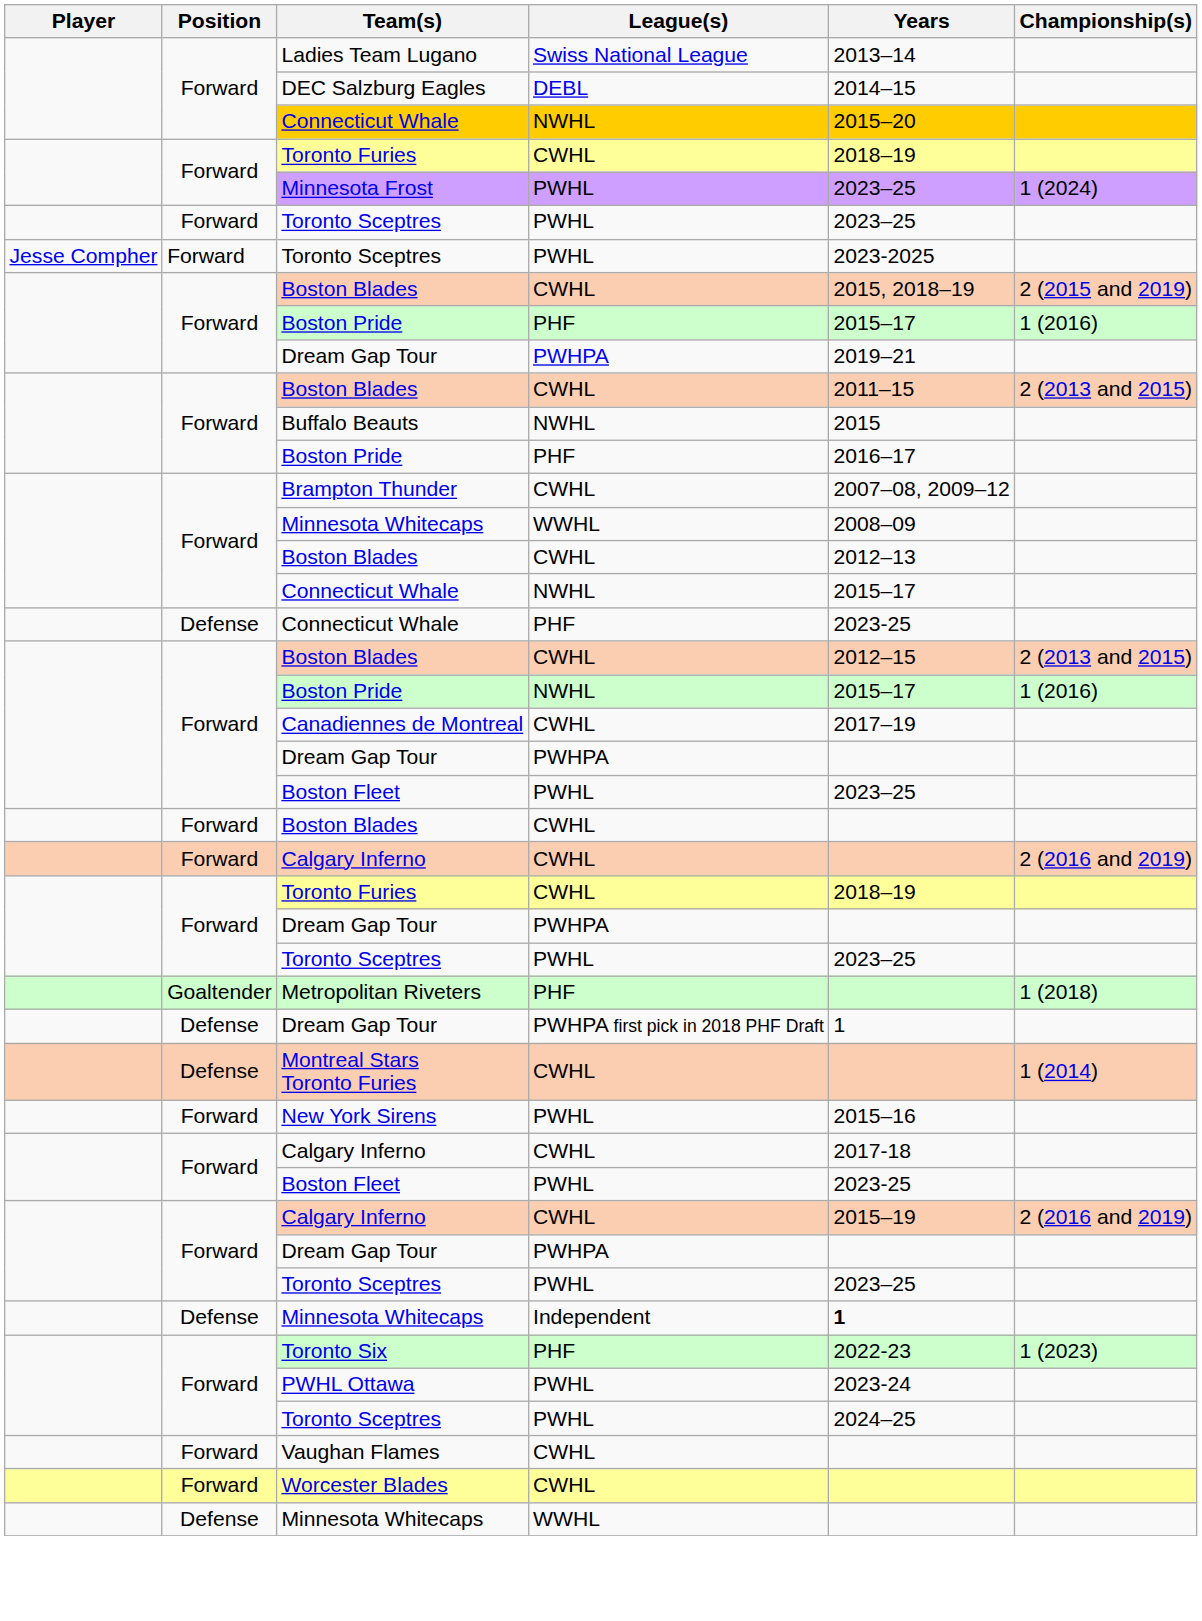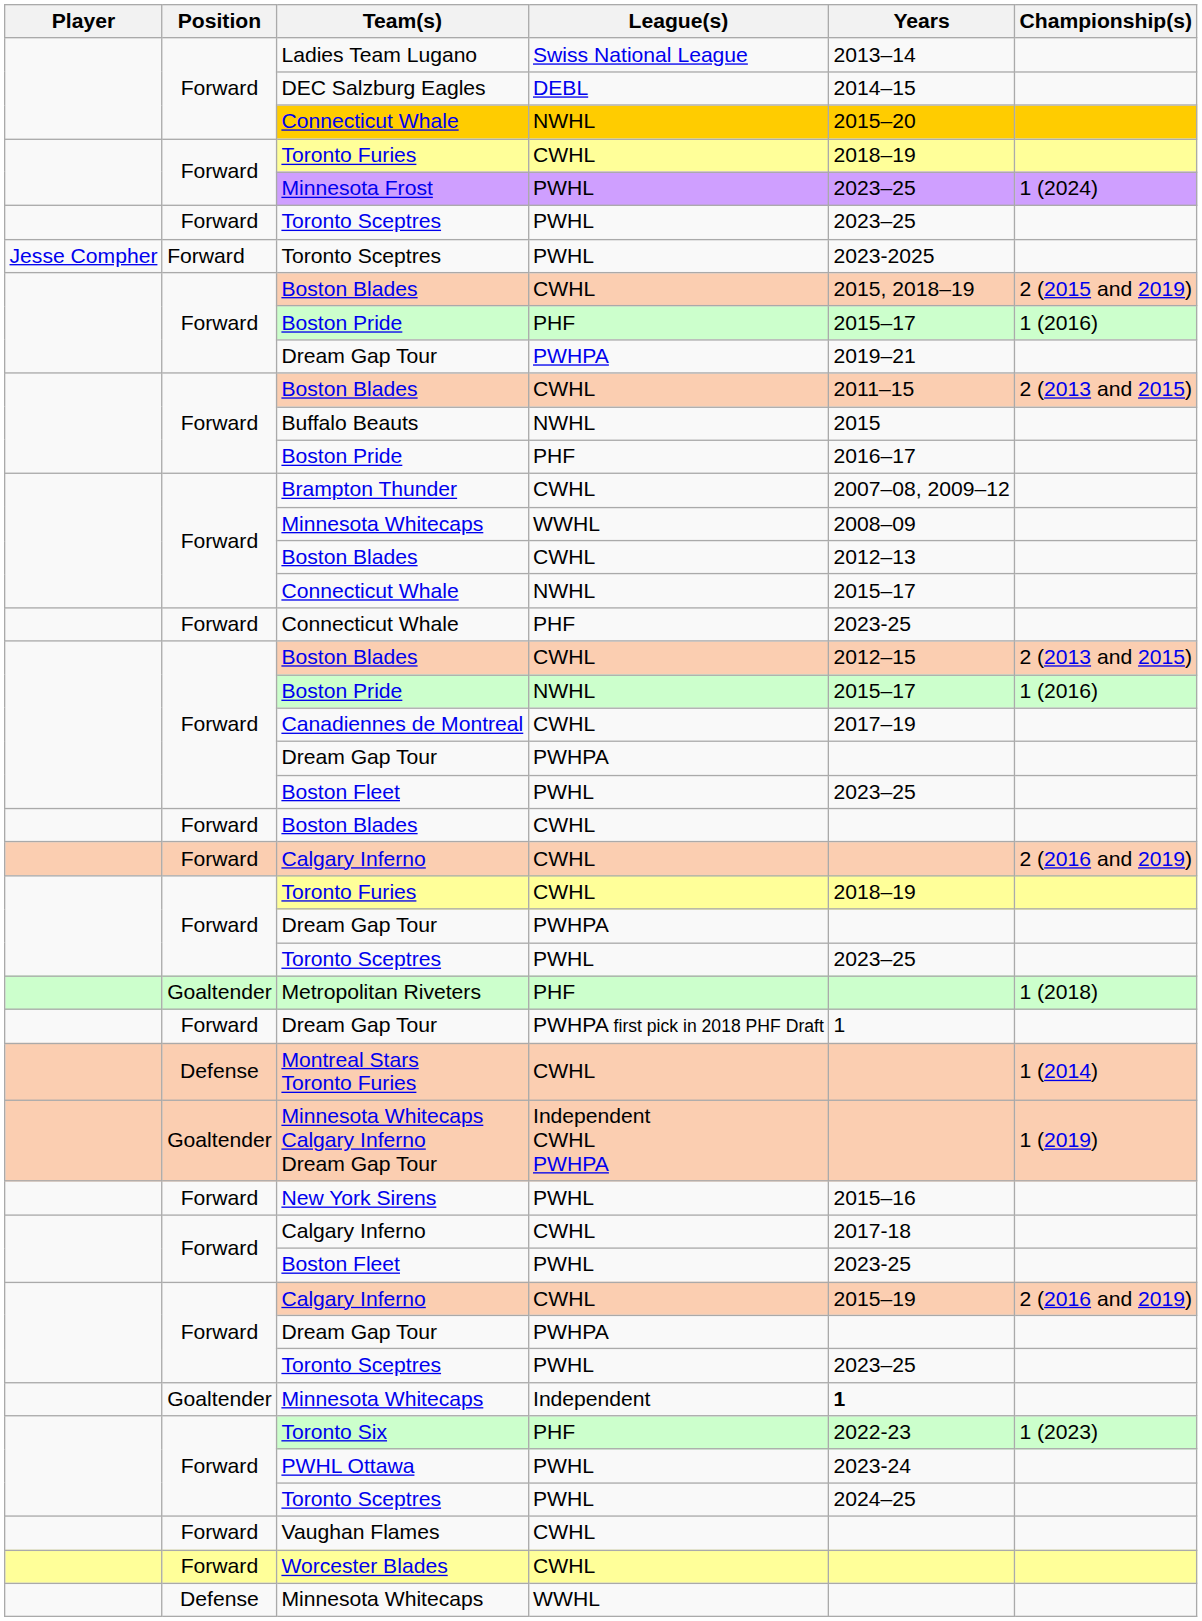(219, 624) Defense -> (219, 624) Forward
(219, 1026) Defense -> (219, 1026) Forward
+ row: (382, 1140)
(219, 1317) Defense -> (219, 1398) Goaltender
